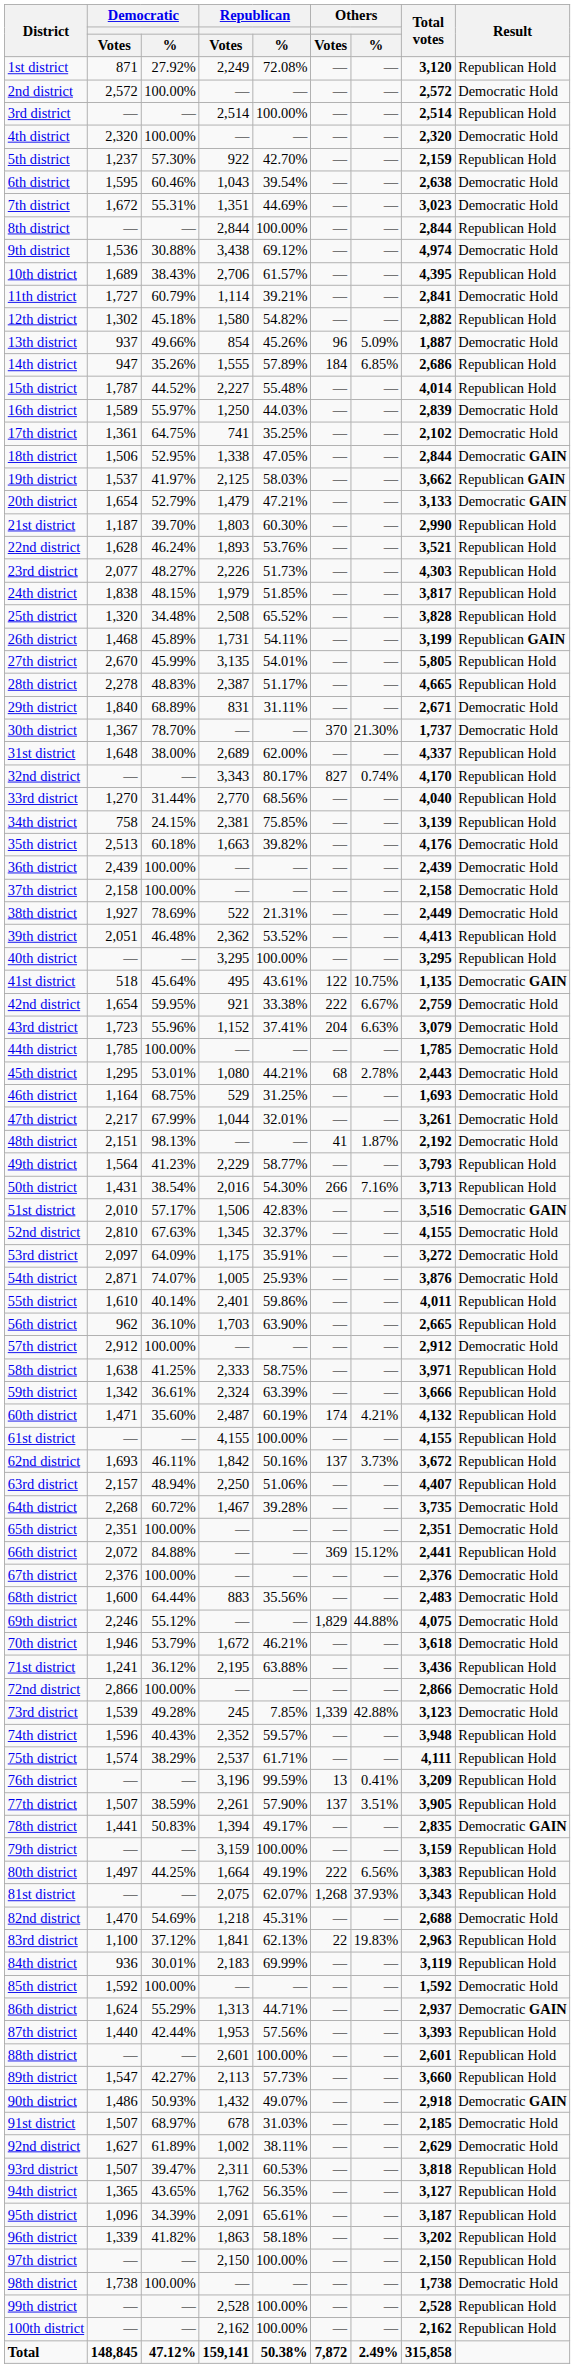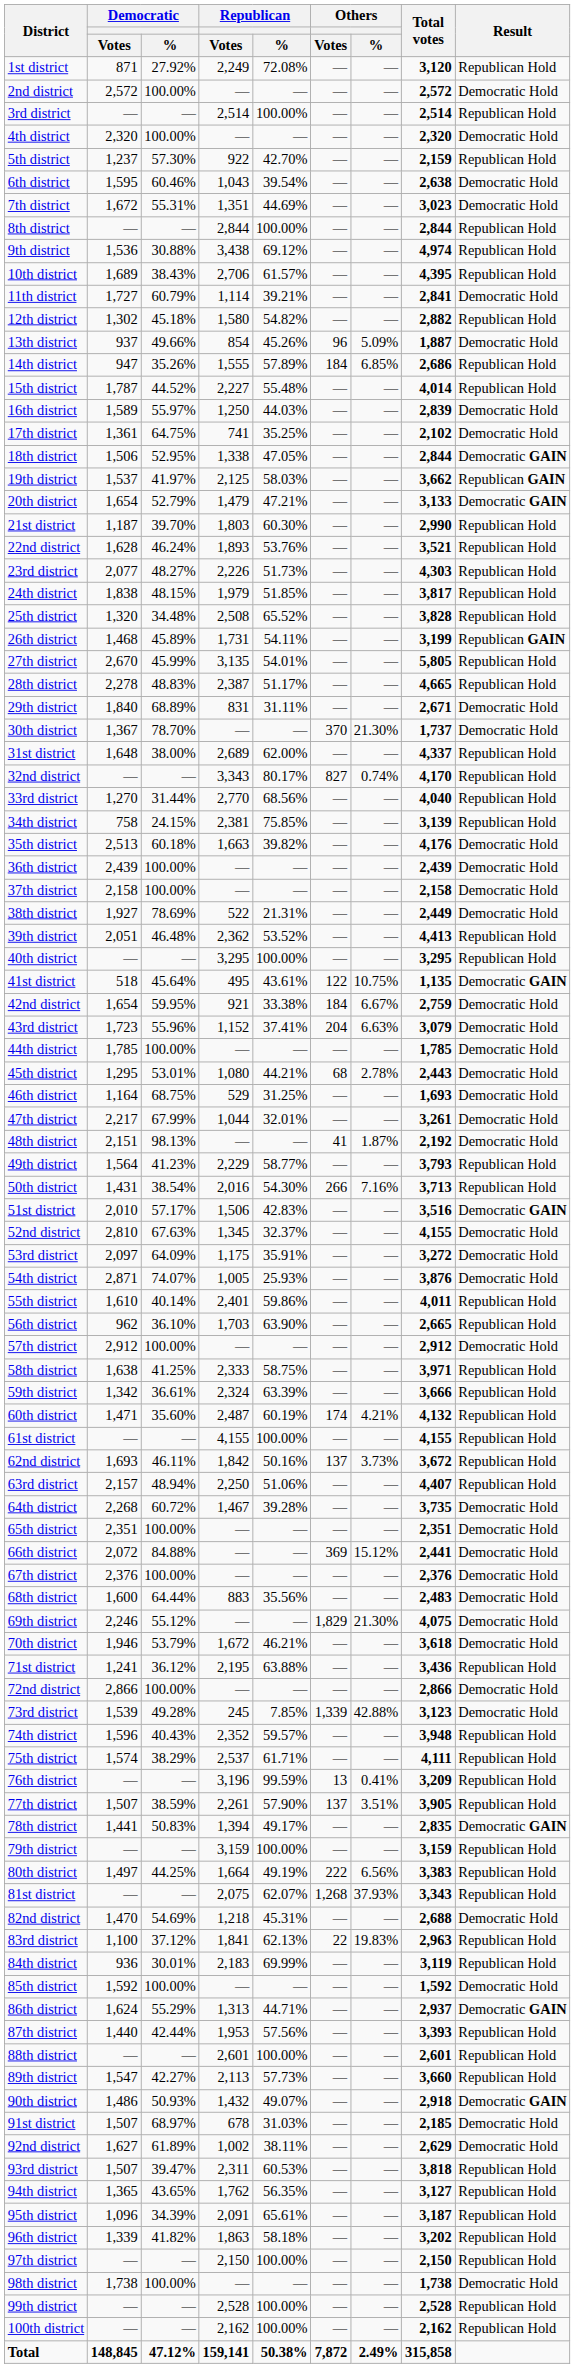(508, 250) Democratic Hold -> (507, 250) Republican Hold
(336, 1004) 222 -> (336, 1004) 184
(507, 1552) Republican Hold -> (508, 1552) Democratic Hold
(376, 1621) 44.88% -> (376, 1621) 21.30%
